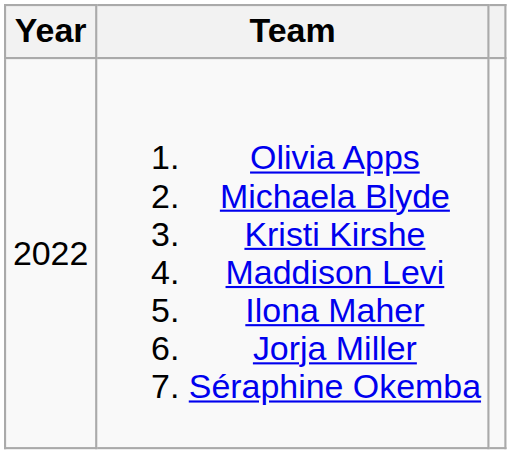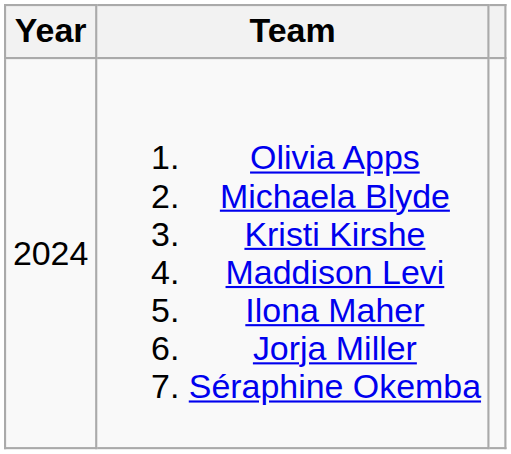(51, 252) 2022 -> (51, 252) 2024
